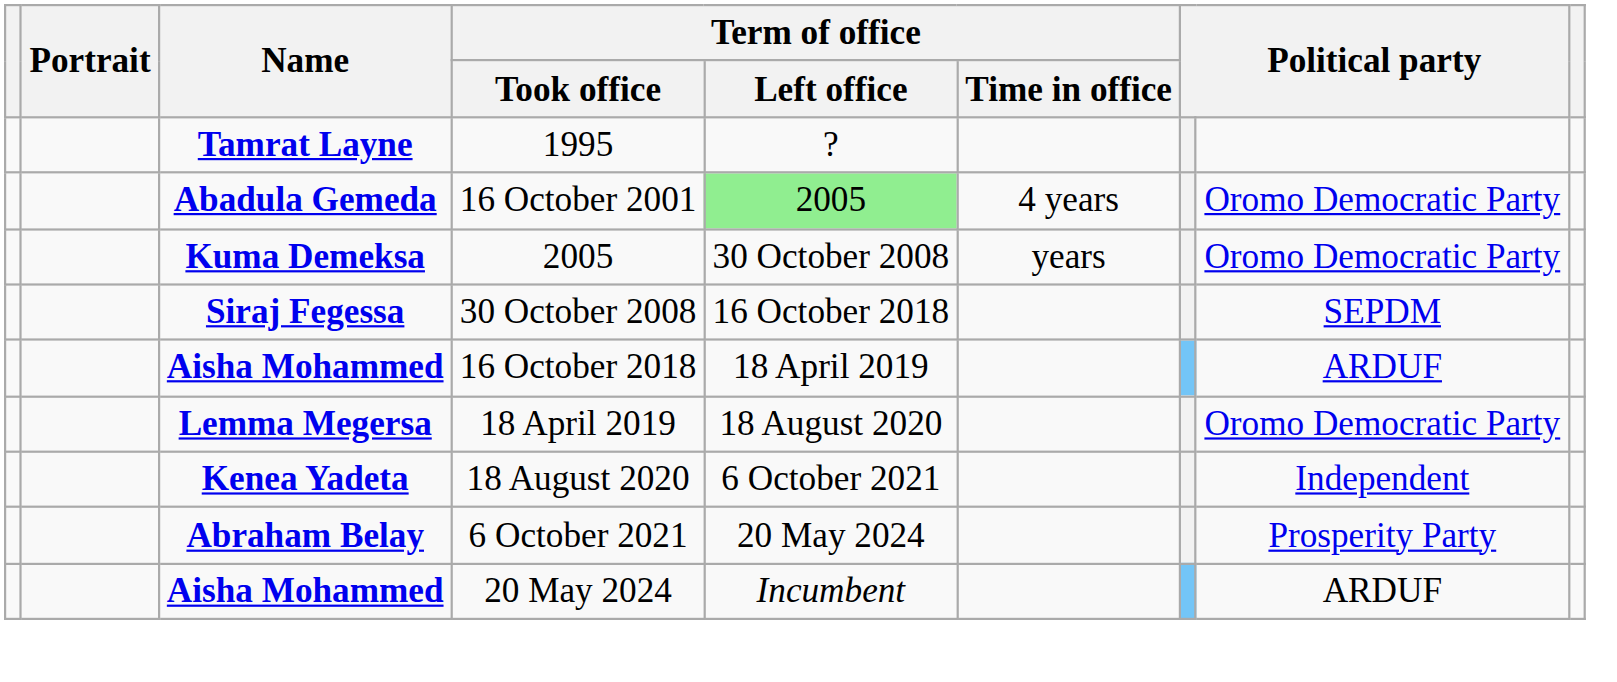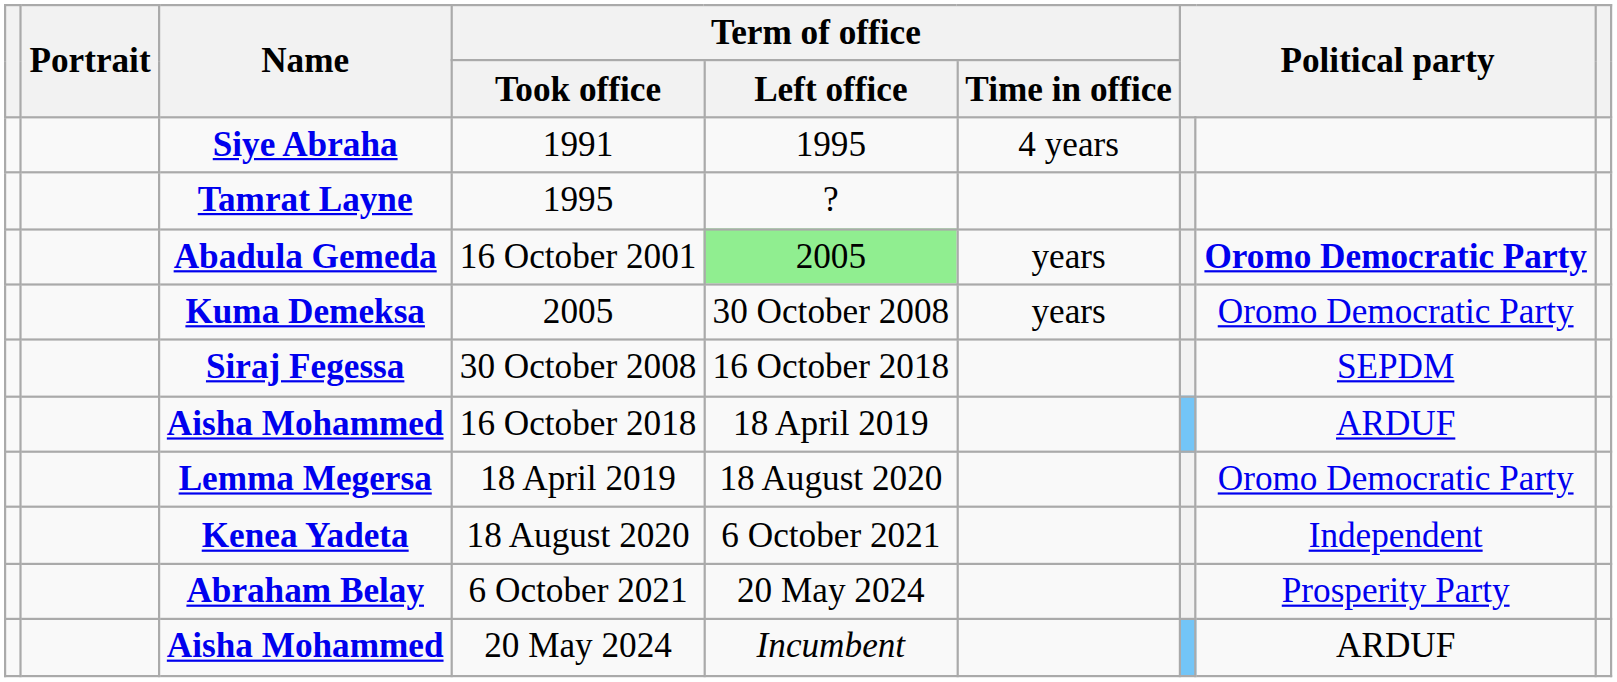+ row: (578, 144)
(1069, 199) 4 years -> (1069, 255) years
(1382, 199) normal -> (1396, 255) bold
